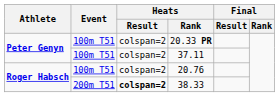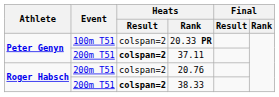(94, 55) 100m T51 -> (94, 55) 200m T51
(142, 55) normal -> (142, 55) bold
(94, 70) 100m T51 -> (94, 70) 200m T51
